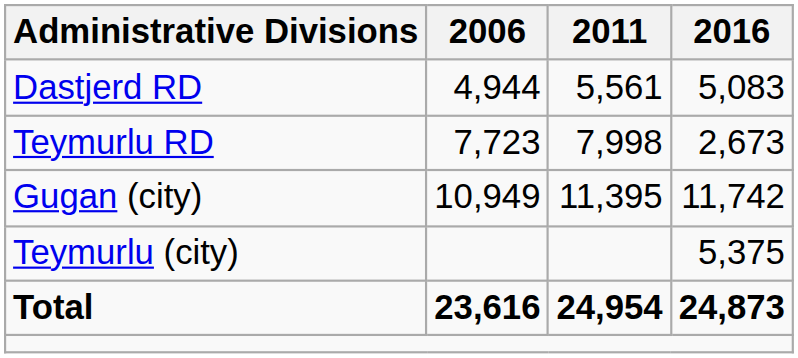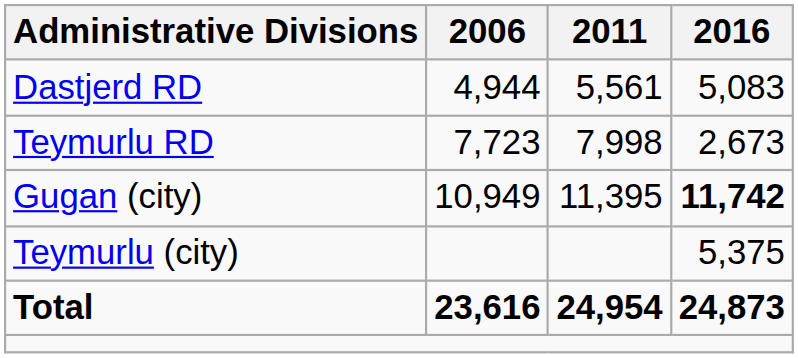(733, 197) normal -> (733, 197) bold
